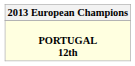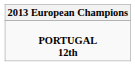(68, 46) lightyellow background -> (68, 46) no background
